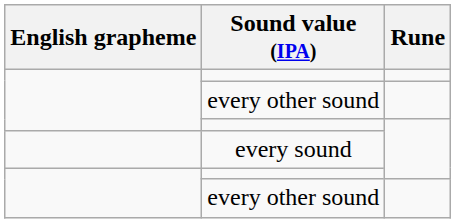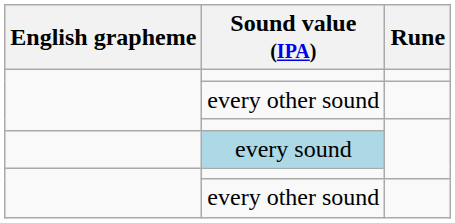(293, 148) no background -> (293, 148) lightblue background
